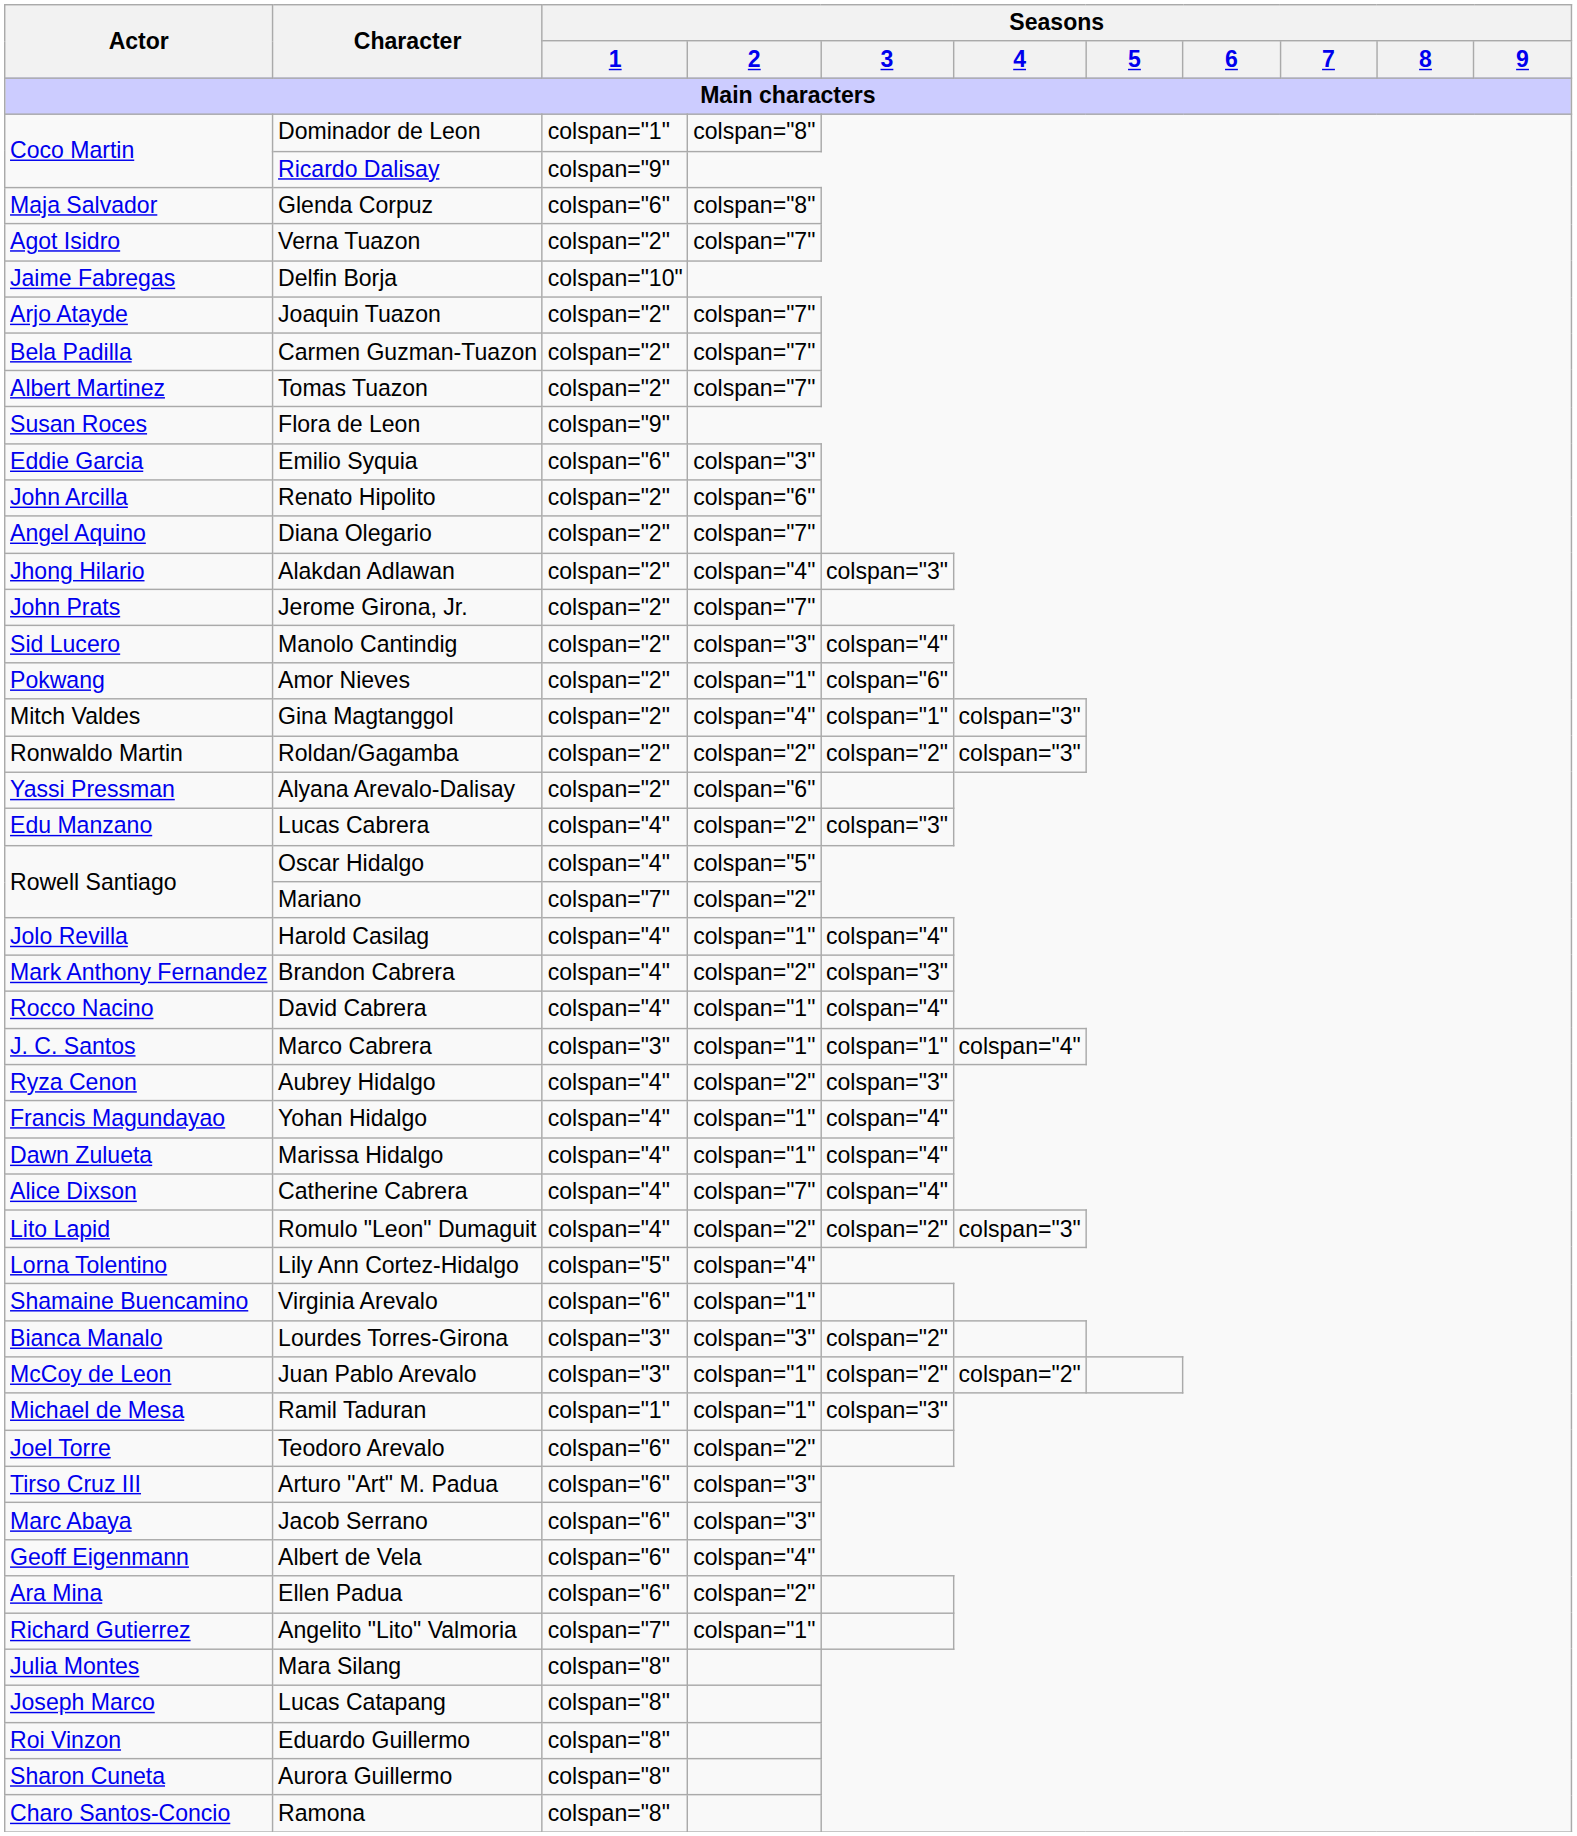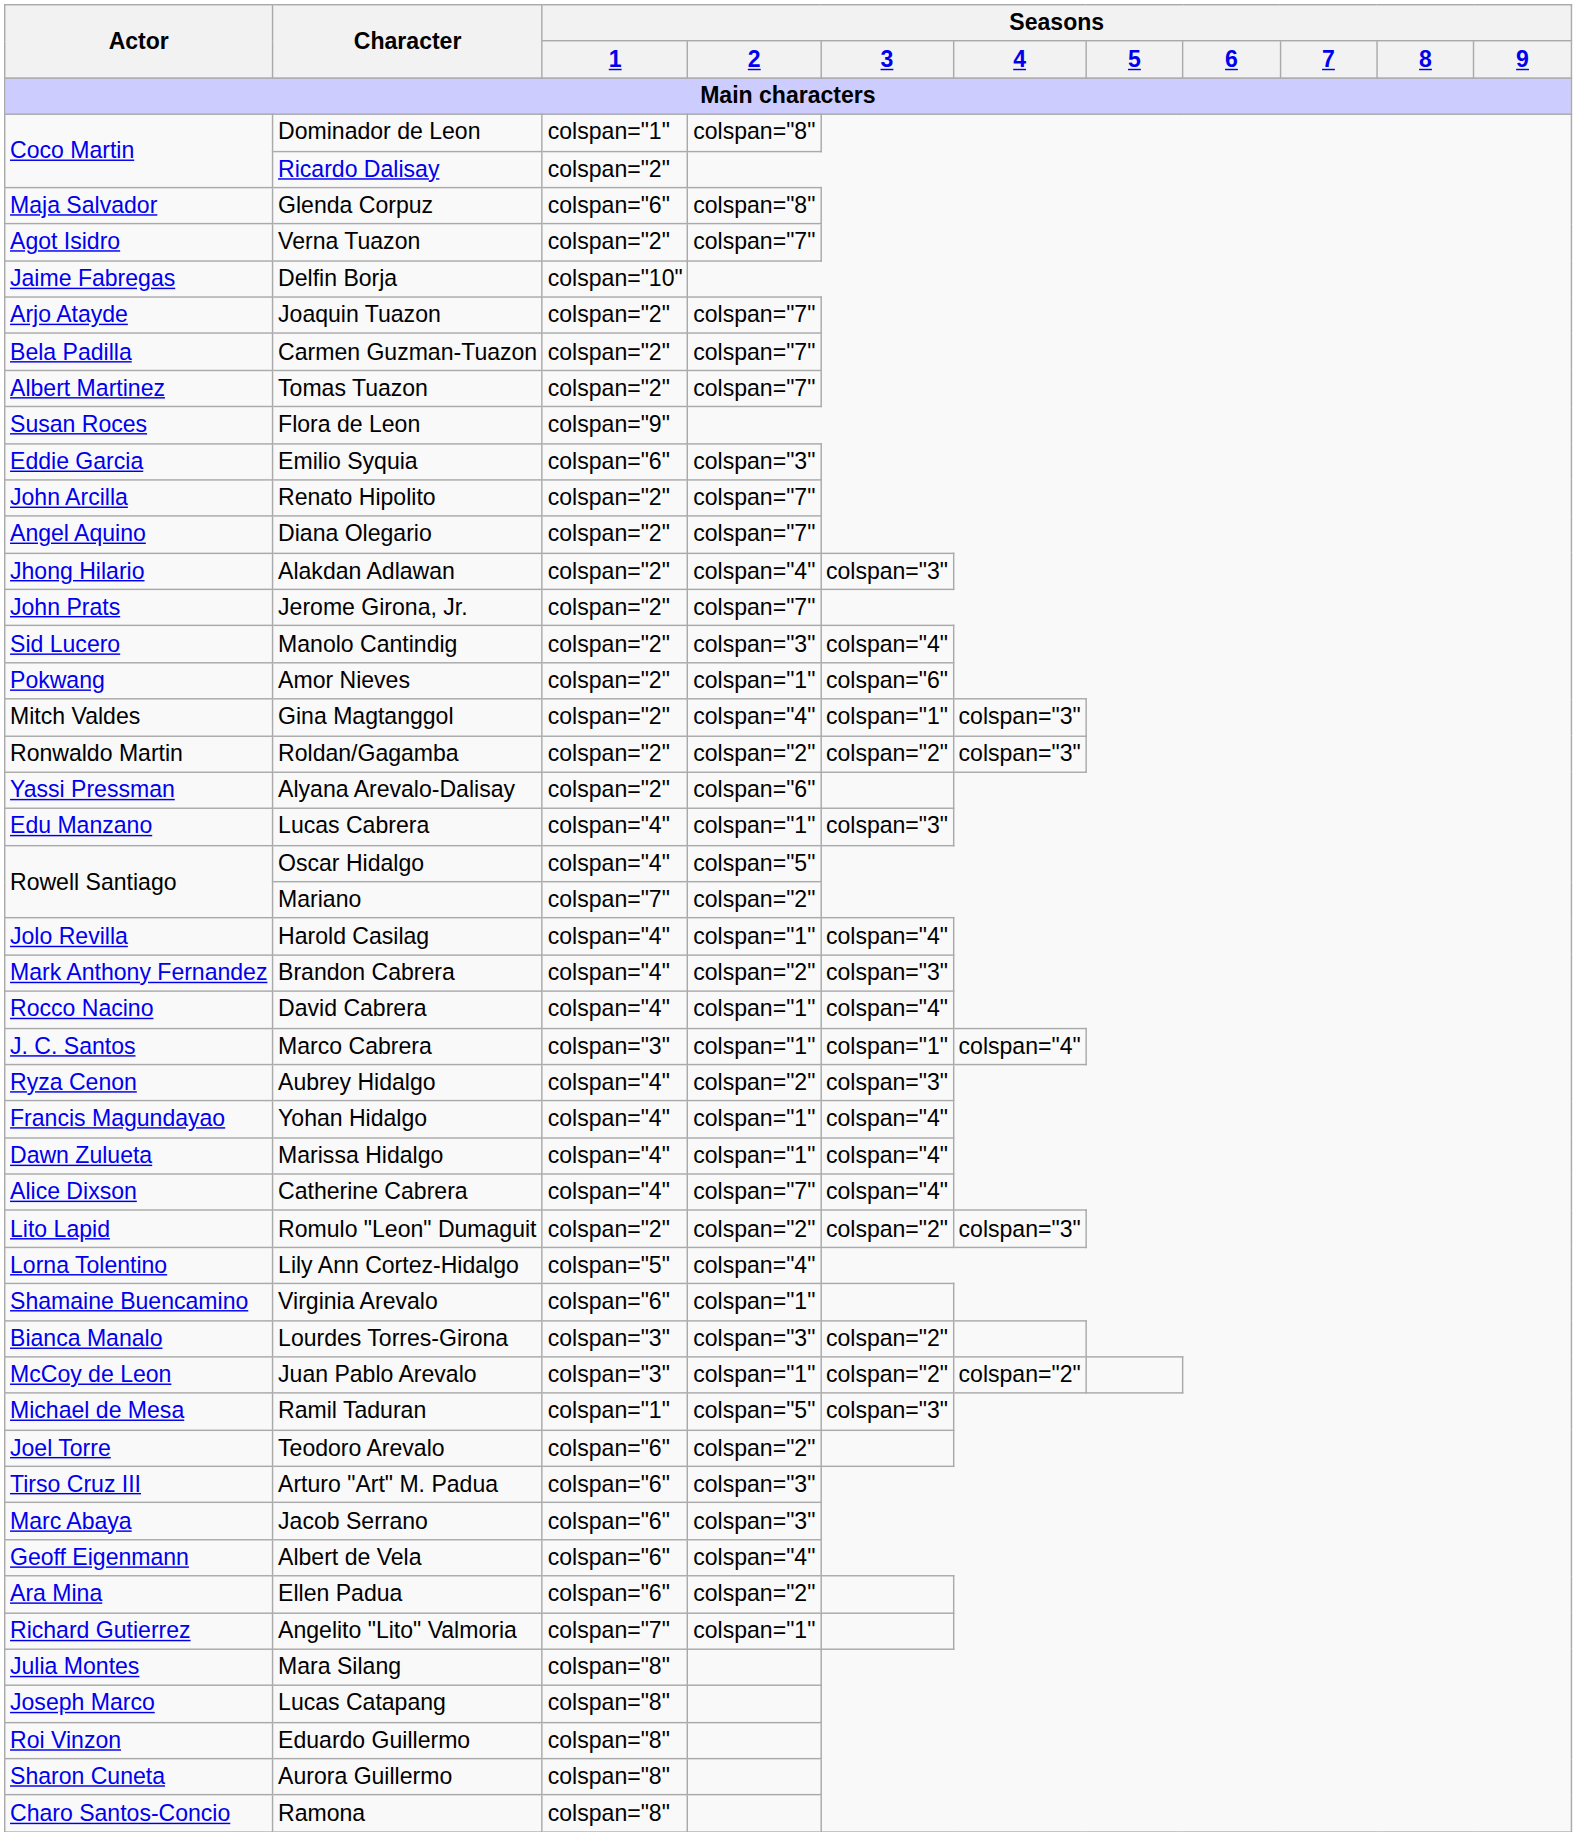(609, 168) colspan="9" -> (609, 168) colspan="2"
(754, 497) colspan="6" -> (754, 497) colspan="7"
(754, 826) colspan="2" -> (754, 826) colspan="1"
(609, 1228) colspan="4" -> (609, 1228) colspan="2"
(754, 1411) colspan="1" -> (754, 1411) colspan="5"
